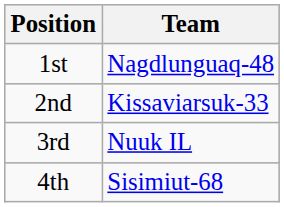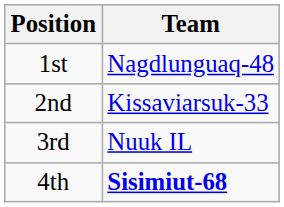(165, 181) normal -> (167, 181) bold
